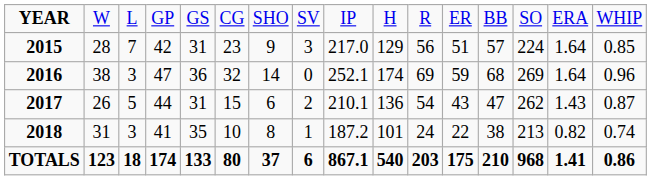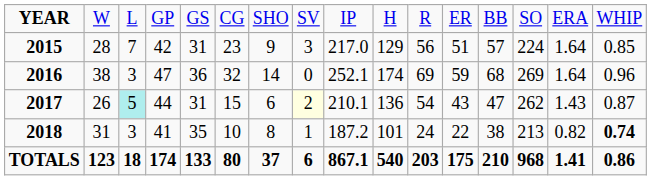(132, 103) no background -> (132, 103) paleturquoise background
(308, 103) no background -> (308, 103) lightyellow background
(619, 132) normal -> (619, 132) bold
